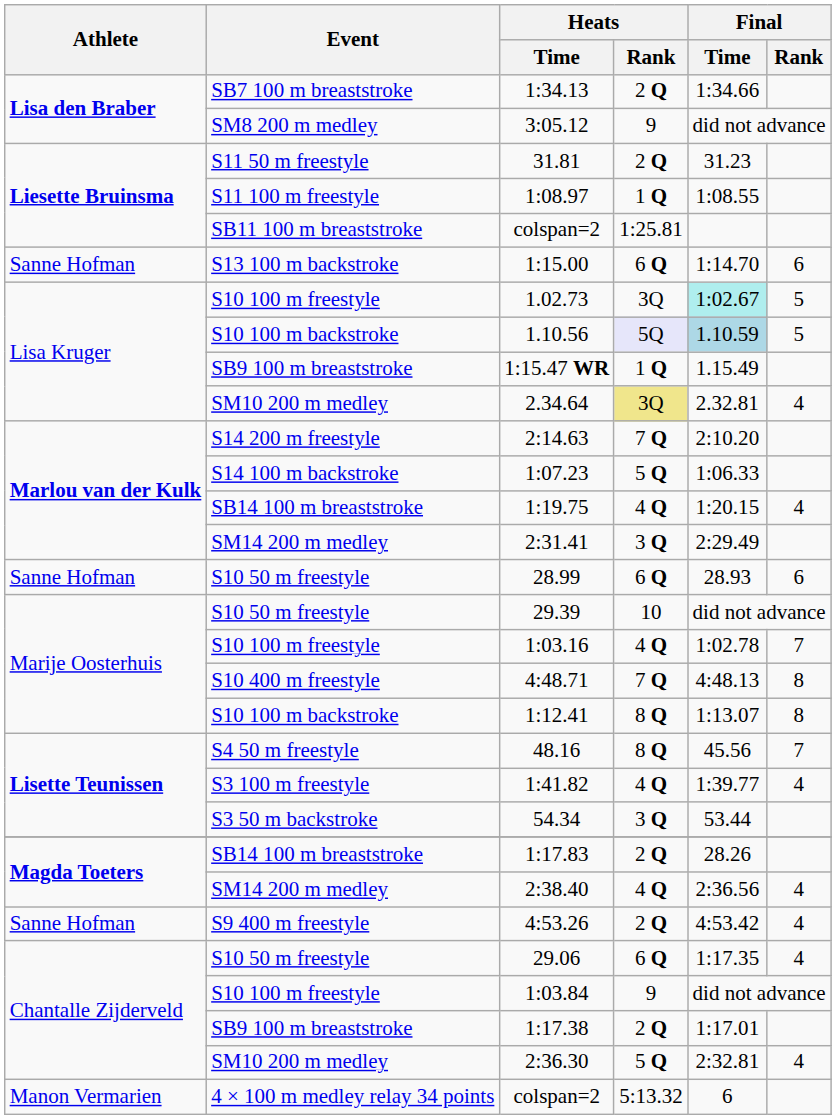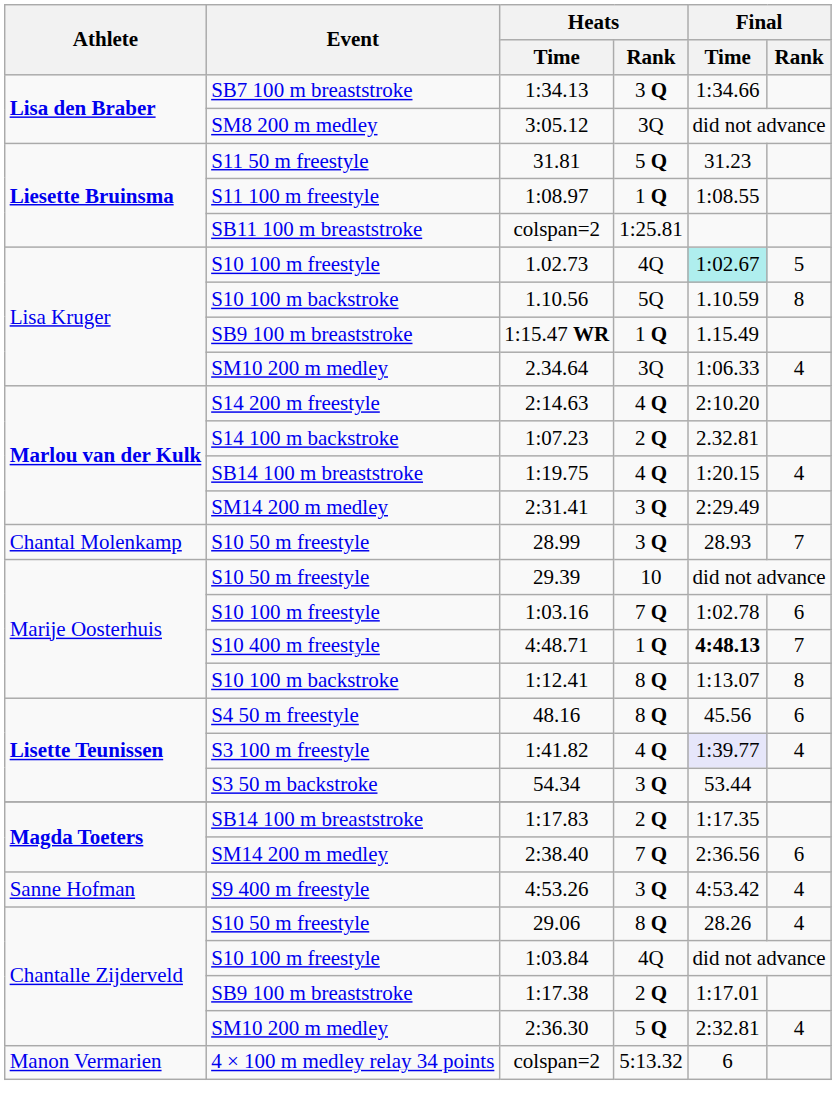(651, 91) 2 Q -> (651, 91) 3 Q
(651, 126) 9 -> (651, 126) 3Q
(651, 160) 2 Q -> (651, 160) 5 Q
- row: (305, 264)
(651, 299) 3Q -> (651, 264) 4Q
(651, 334) lavender background -> (651, 299) no background
(727, 334) lightblue background -> (728, 299) no background
(799, 334) 5 -> (799, 299) 8
(651, 403) khaki background -> (651, 368) no background
(727, 403) 2.32.81 -> (728, 368) 1:06.33
(651, 438) 7 Q -> (651, 403) 4 Q
(651, 473) 5 Q -> (651, 438) 2 Q
(727, 473) 1:06.33 -> (728, 438) 2.32.81
(72, 577) Sanne Hofman -> (96, 542) Chantal Molenkamp
(651, 577) 6 Q -> (651, 542) 3 Q
(799, 577) 6 -> (799, 542) 7
(651, 646) 4 Q -> (651, 611) 7 Q
(799, 646) 7 -> (799, 611) 6
(651, 681) 7 Q -> (651, 646) 1 Q
(727, 681) normal -> (728, 646) bold
(799, 681) 8 -> (799, 646) 7
(799, 750) 7 -> (799, 715) 6
(727, 785) no background -> (728, 750) lavender background
(727, 854) 28.26 -> (728, 819) 1:17.35
(651, 889) 4 Q -> (651, 854) 7 Q
(799, 889) 4 -> (799, 854) 6
(651, 923) 2 Q -> (651, 889) 3 Q
(651, 958) 6 Q -> (651, 923) 8 Q
(727, 958) 1:17.35 -> (728, 923) 28.26
(651, 993) 9 -> (651, 958) 4Q
